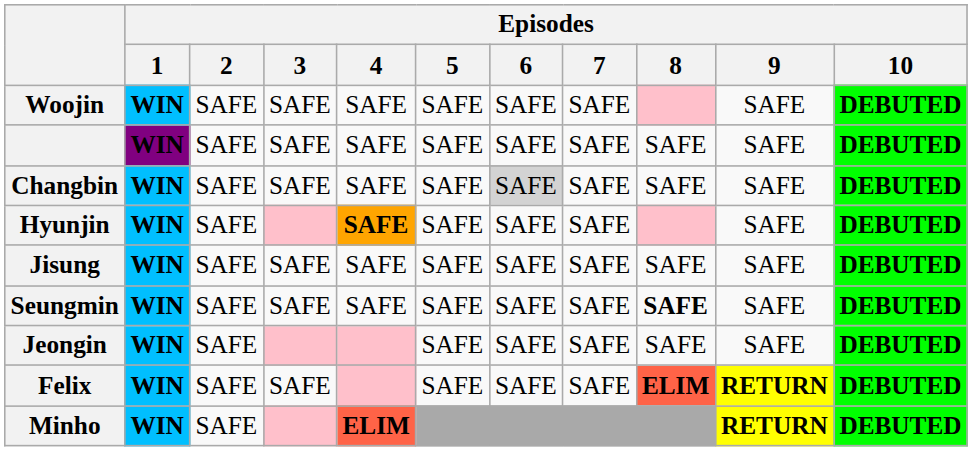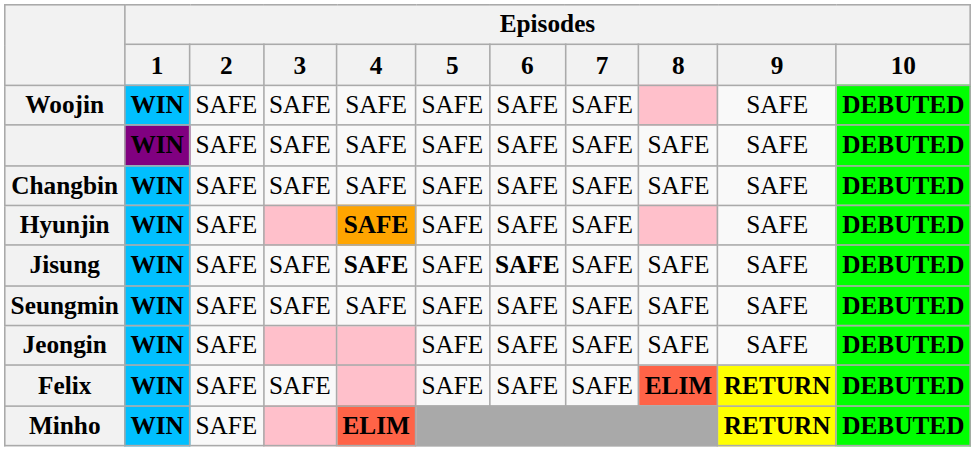(526, 184) lightgrey background -> (527, 184) no background
(376, 265) normal -> (376, 265) bold
(526, 265) normal -> (527, 265) bold
(676, 305) bold -> (678, 305) normal
